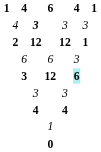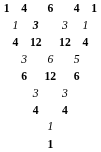(15, 25) 4 -> (15, 25) 1
(85, 25) 3 -> (85, 25) 1
(15, 42) 2 -> (15, 42) 4
(85, 42) 1 -> (85, 42) 4
(24, 59) 6 -> (24, 59) 3
(77, 59) 3 -> (77, 59) 5
(24, 76) 3 -> (24, 76) 6
(77, 76) paleturquoise background -> (77, 76) no background
(50, 144) 0 -> (50, 144) 1
